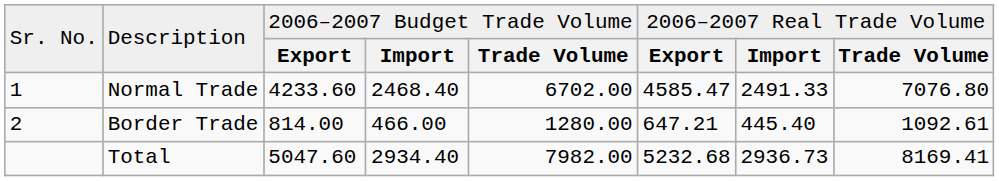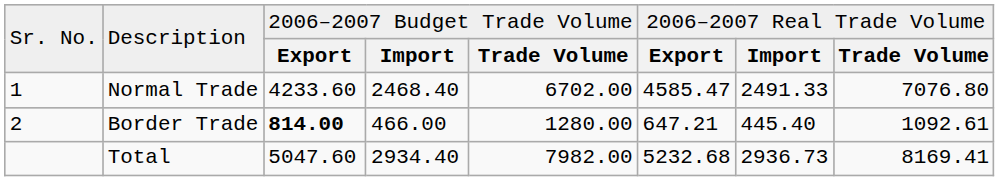(306, 124) normal -> (306, 124) bold
